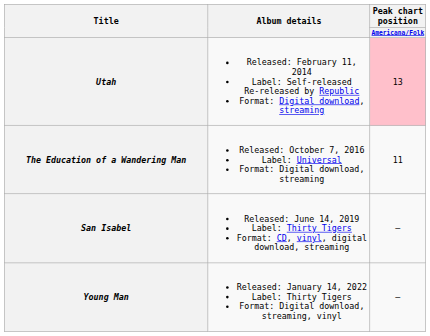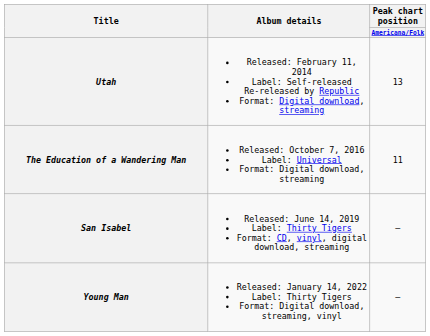(398, 82) pink background -> (398, 82) no background
